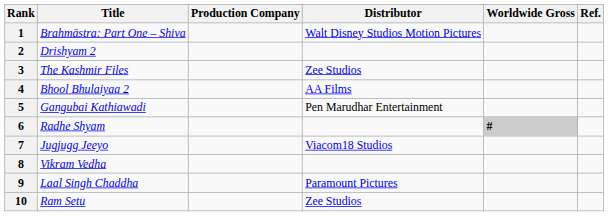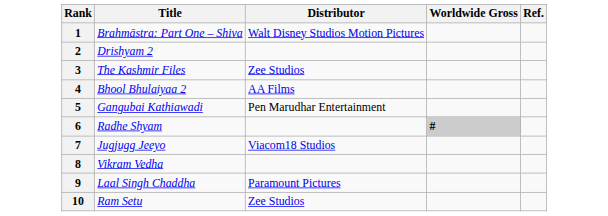- column: (245, 13)
